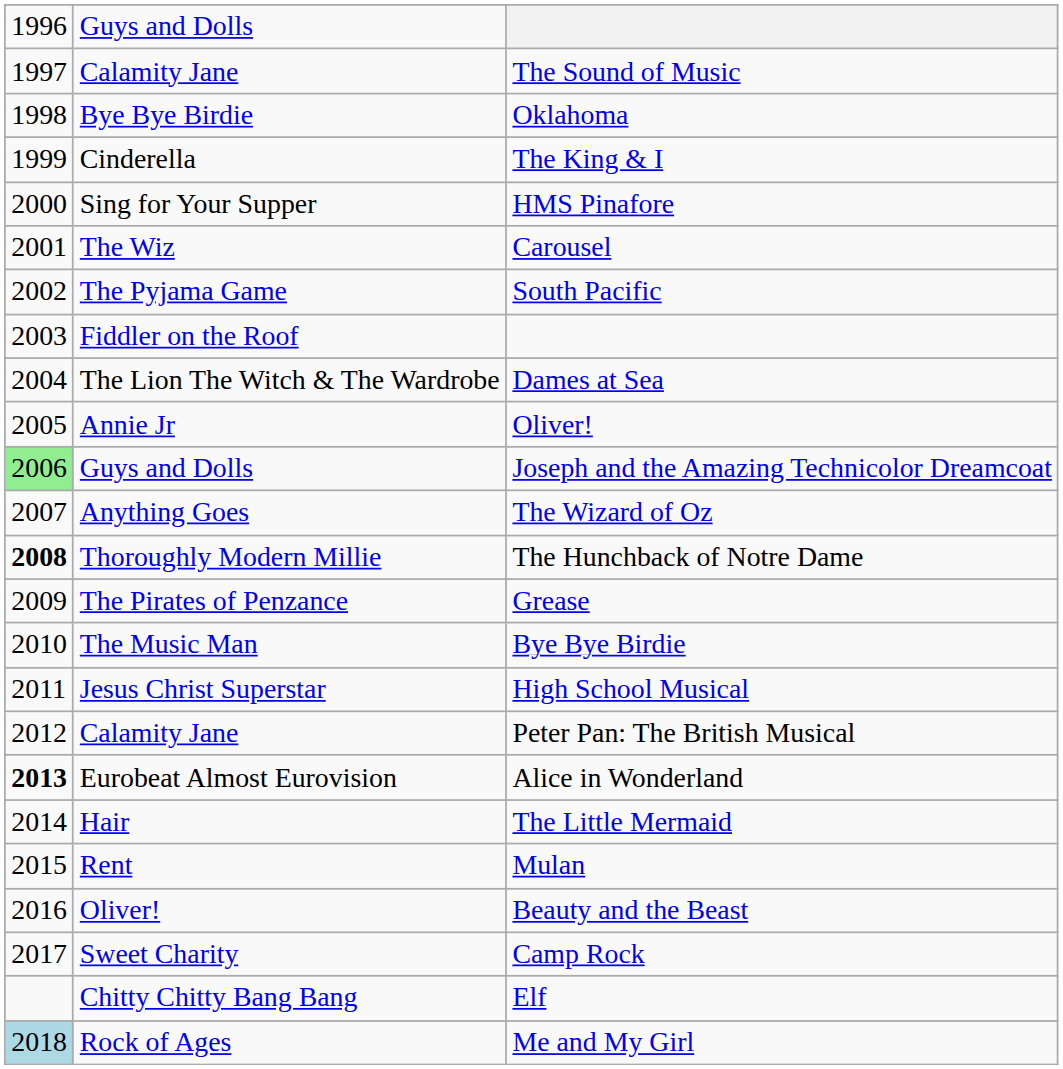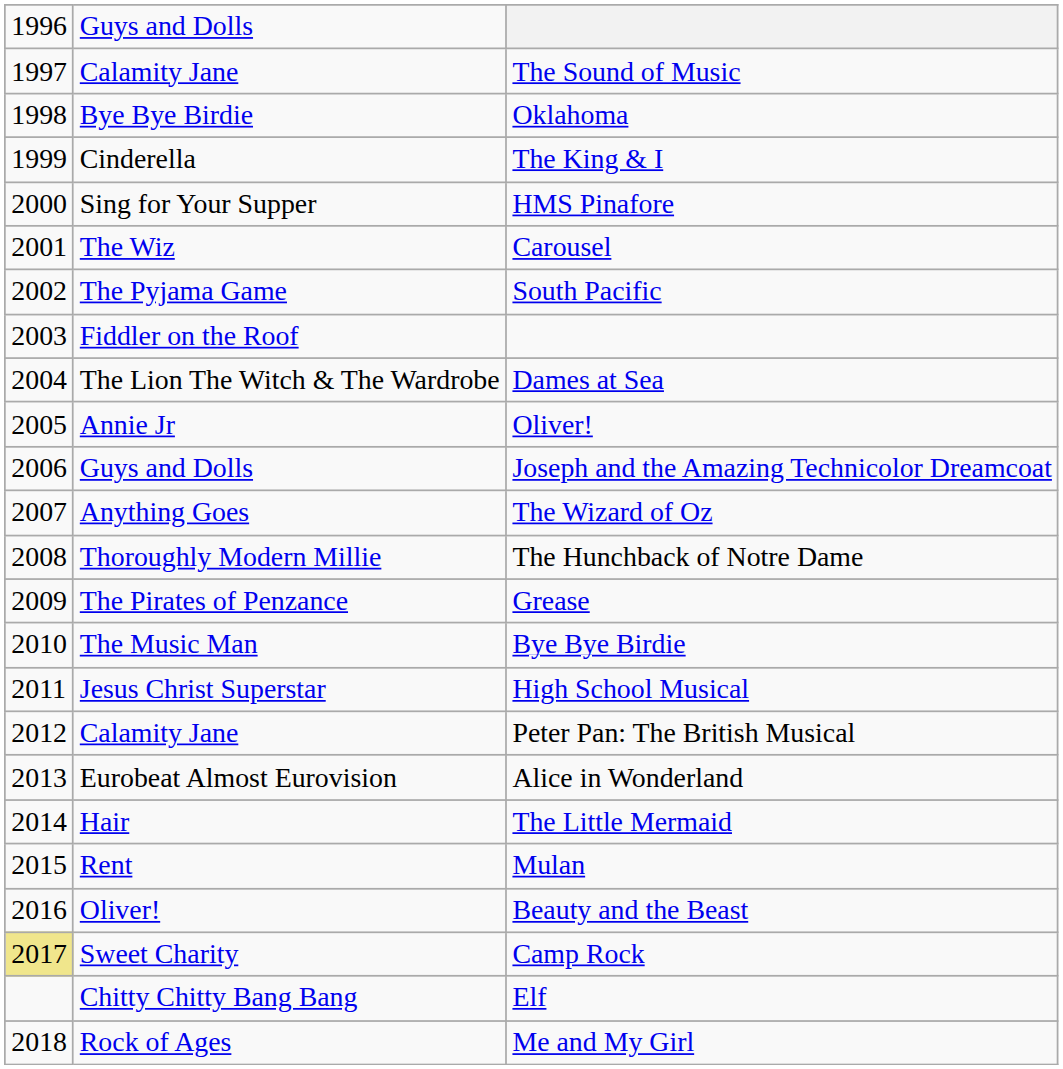(39, 468) lightgreen background -> (39, 468) no background
(39, 556) bold -> (39, 556) normal
(39, 777) bold -> (39, 777) normal
(39, 953) no background -> (39, 953) khaki background
(39, 1042) lightblue background -> (39, 1042) no background
